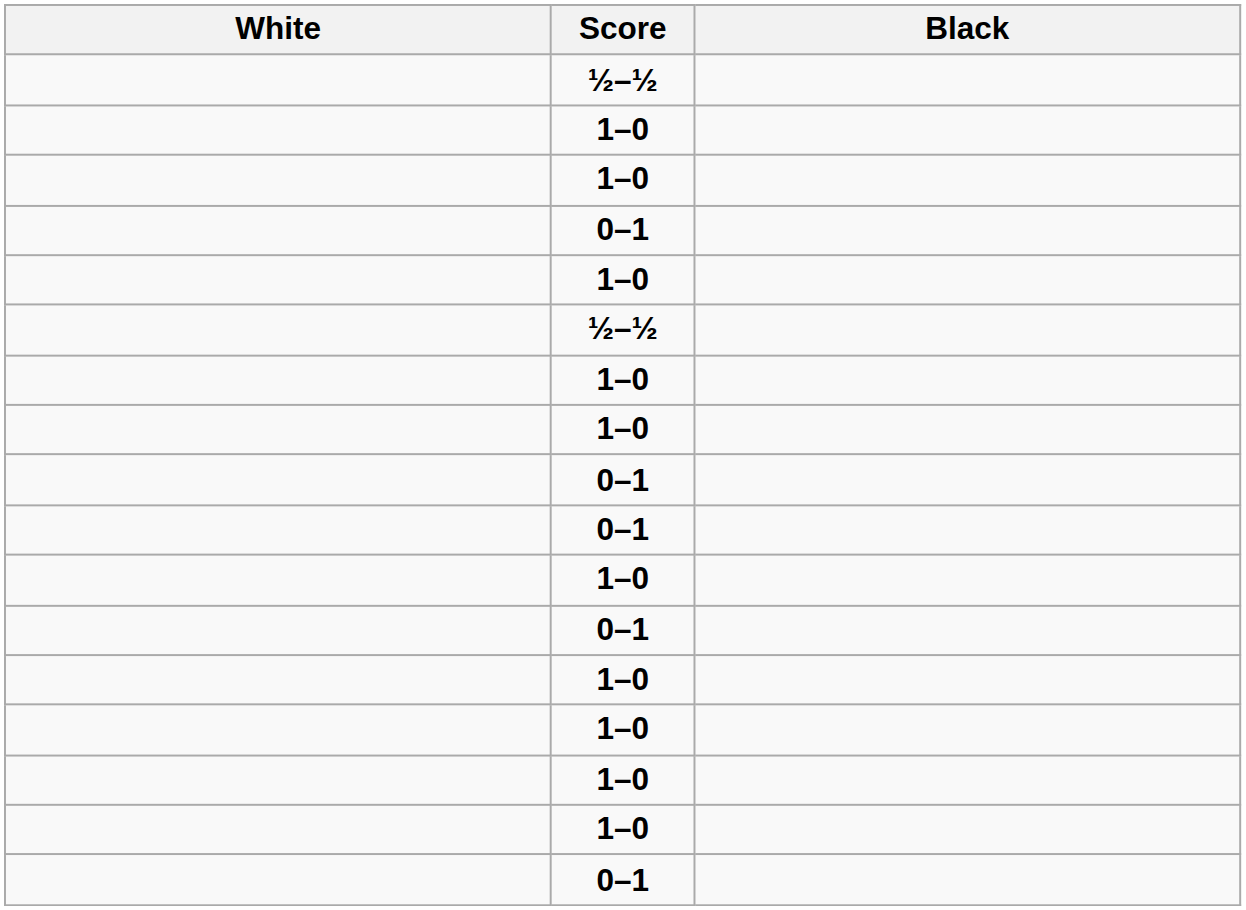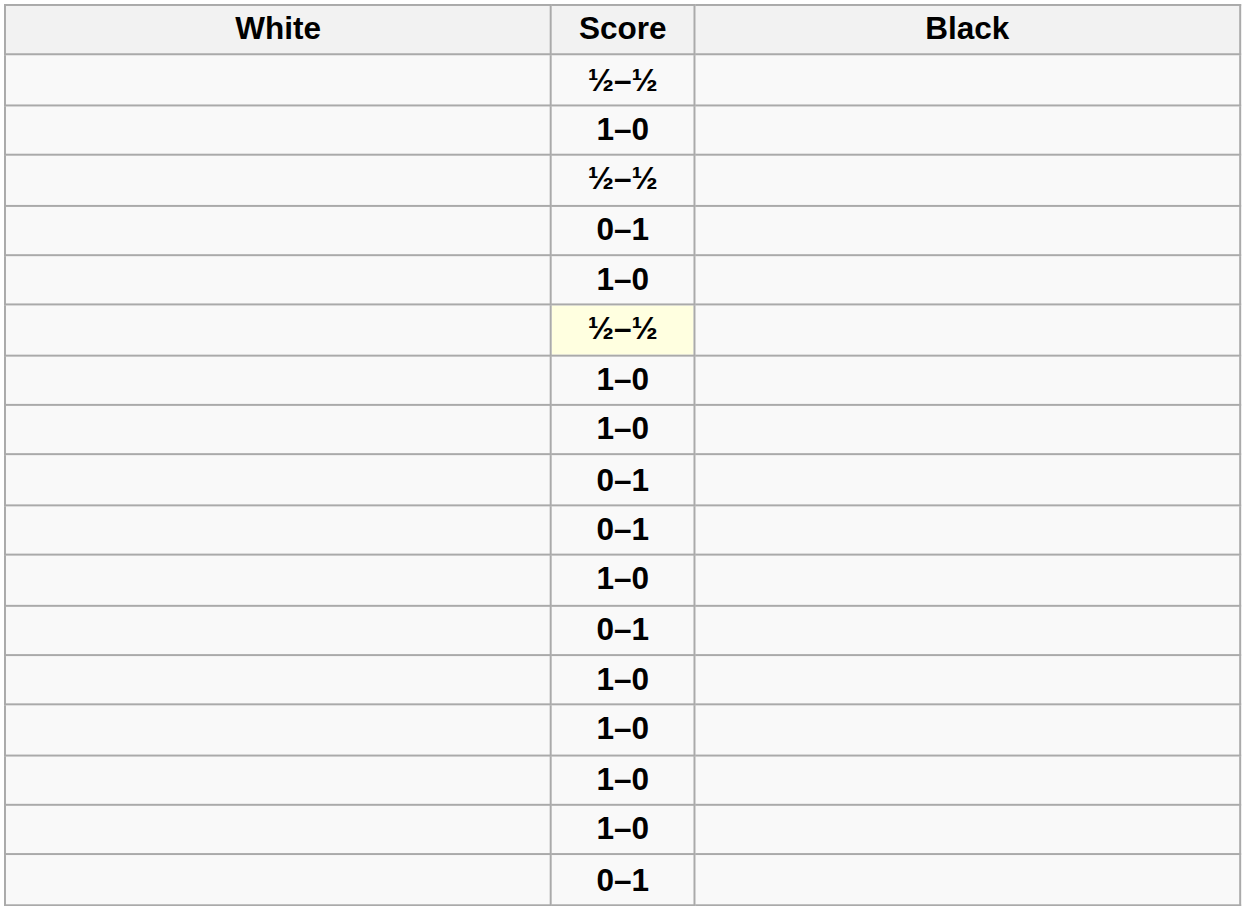(623, 179) 1–0 -> (623, 179) ½–½
(623, 329) no background -> (623, 329) lightyellow background
